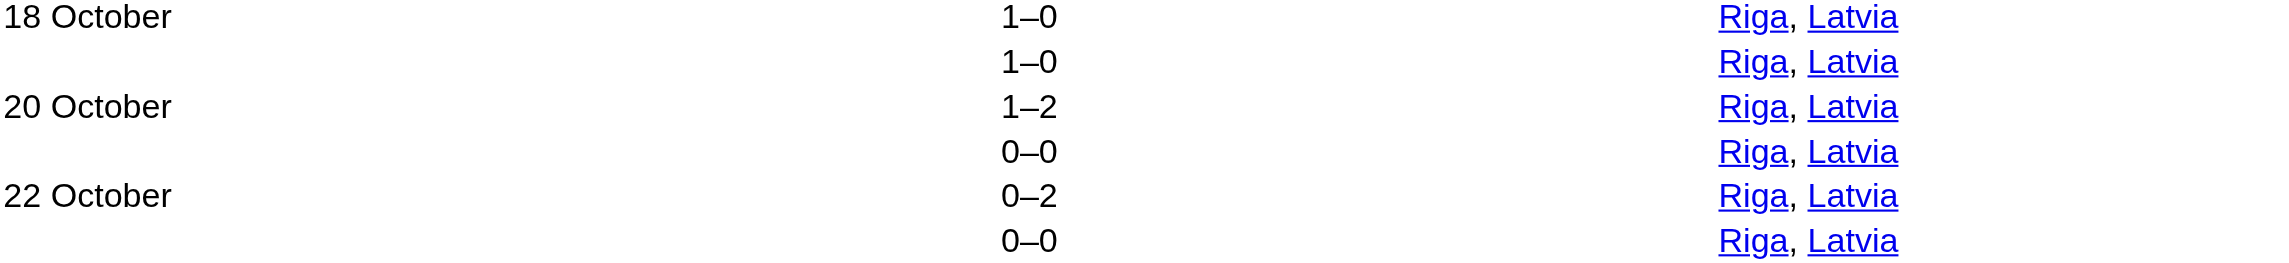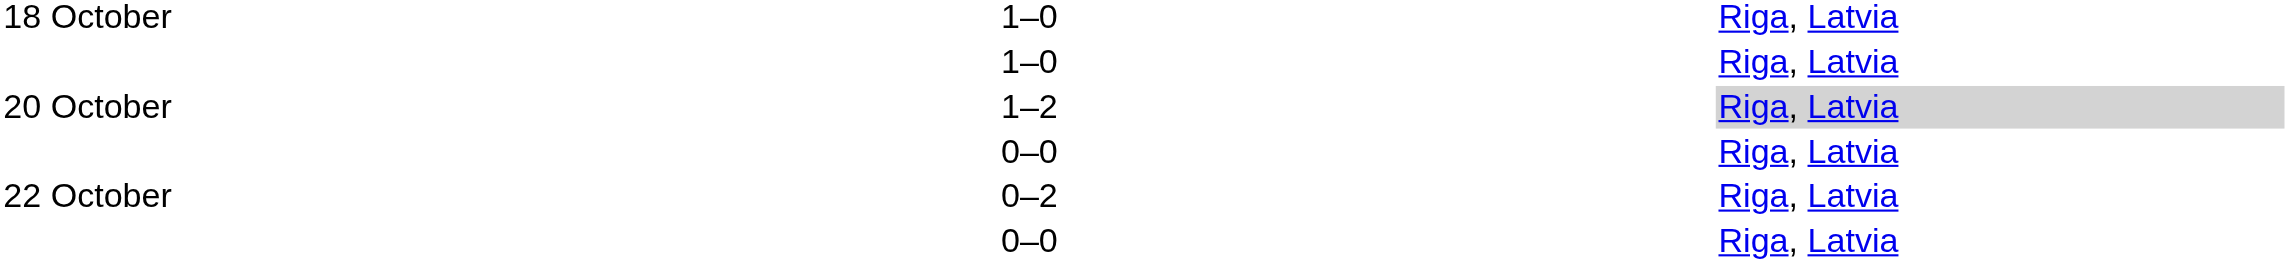(1808, 106) no background -> (1808, 106) lightgrey background
